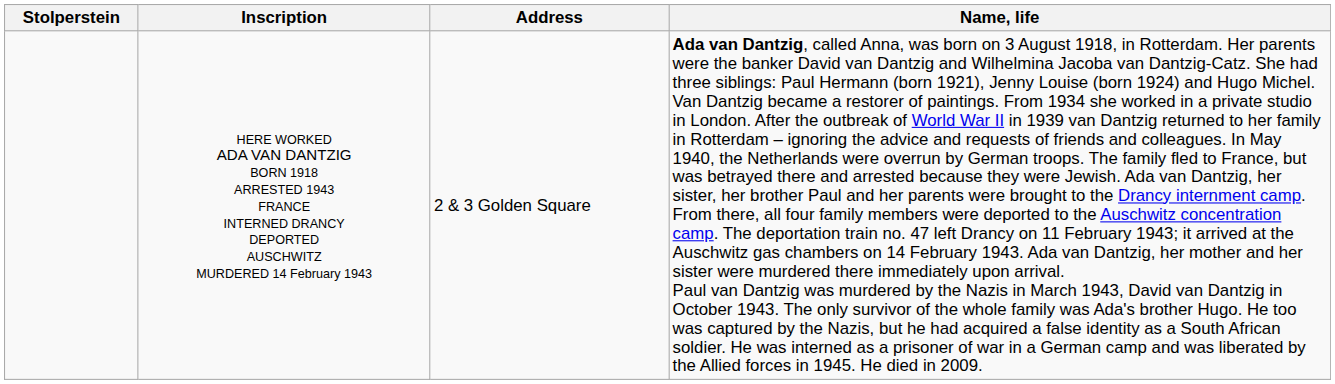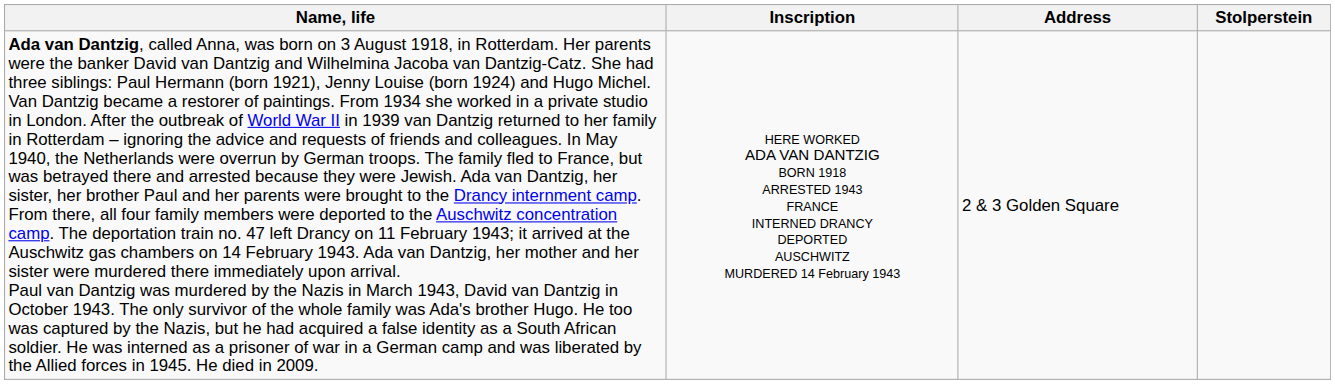columns swapped: (71, 17) <-> (1000, 17)
